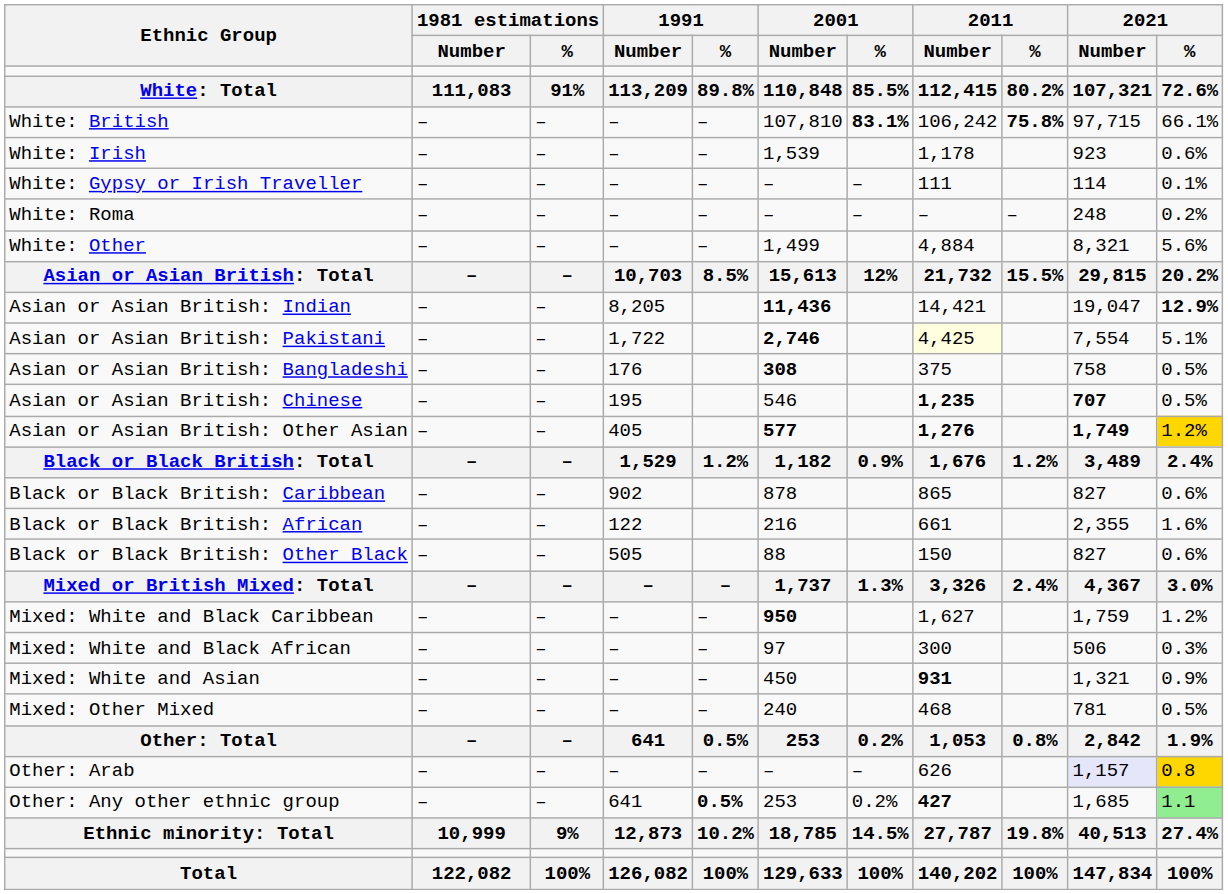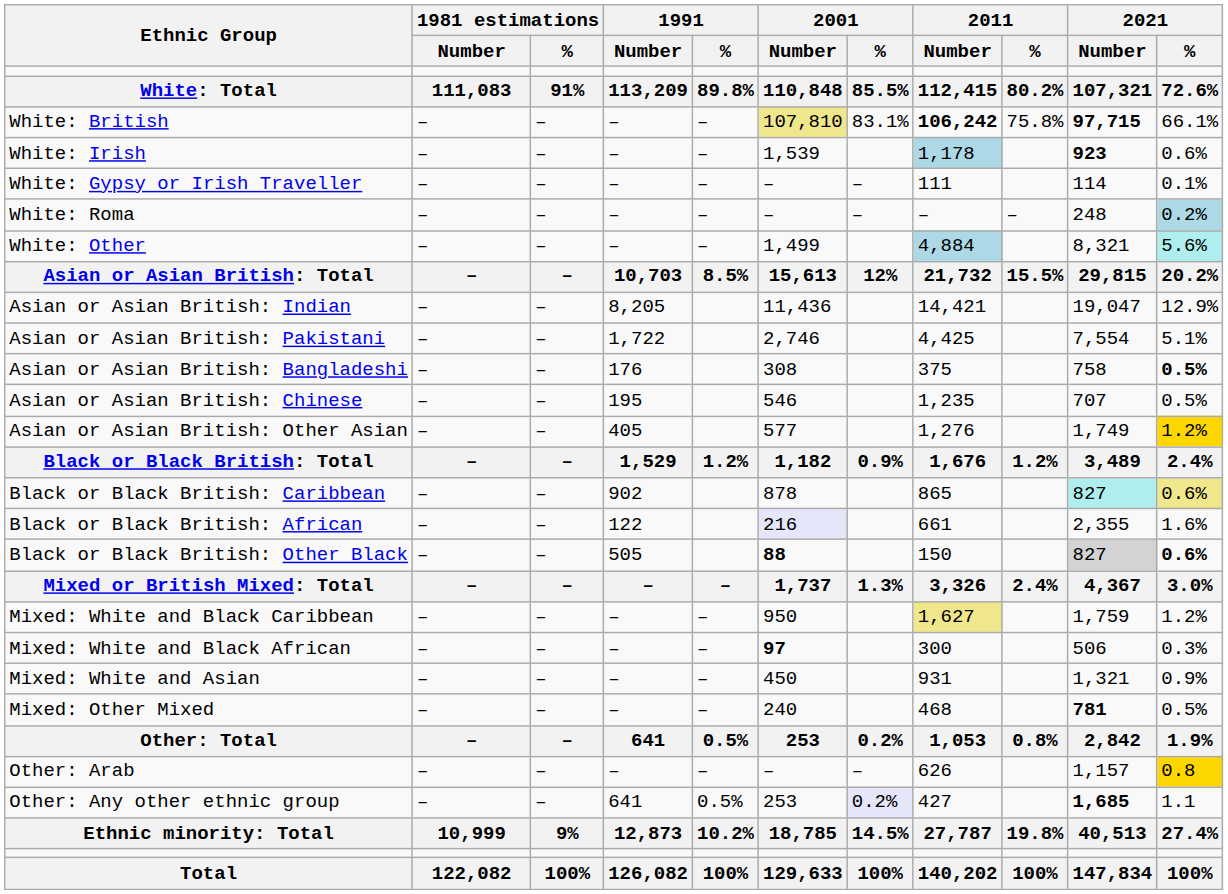(803, 122) no background -> (803, 122) khaki background
(880, 122) bold -> (880, 122) normal
(958, 122) normal -> (958, 122) bold
(1035, 122) bold -> (1035, 122) normal
(1107, 122) normal -> (1107, 122) bold
(946, 153) no background -> (946, 153) lightblue background
(1090, 153) normal -> (1090, 153) bold
(1184, 215) no background -> (1184, 215) lightblue background
(946, 246) no background -> (946, 246) lightblue background
(1184, 246) no background -> (1184, 246) paleturquoise background
(797, 308) bold -> (797, 308) normal
(1190, 308) bold -> (1190, 308) normal
(791, 339) bold -> (791, 339) normal
(946, 339) lightyellow background -> (946, 339) no background
(780, 370) bold -> (780, 370) normal
(1184, 370) normal -> (1184, 370) bold
(946, 400) bold -> (946, 400) normal
(1090, 400) bold -> (1090, 400) normal
(780, 431) bold -> (780, 431) normal
(946, 431) bold -> (946, 431) normal
(1101, 431) bold -> (1101, 431) normal
(1090, 493) no background -> (1090, 493) paleturquoise background
(1184, 493) no background -> (1184, 493) khaki background
(780, 524) no background -> (780, 524) lavender background
(774, 555) normal -> (774, 555) bold
(1090, 555) no background -> (1090, 555) lightgrey background
(1184, 555) normal -> (1184, 555) bold
(780, 617) bold -> (780, 617) normal
(946, 617) no background -> (946, 617) khaki background
(774, 648) normal -> (774, 648) bold
(935, 679) bold -> (935, 679) normal
(1090, 710) normal -> (1090, 710) bold
(1101, 772) lavender background -> (1101, 772) no background
(720, 803) bold -> (720, 803) normal
(875, 803) no background -> (875, 803) lavender background
(935, 803) bold -> (935, 803) normal
(1101, 803) normal -> (1101, 803) bold
(1178, 803) lightgreen background -> (1178, 803) no background
